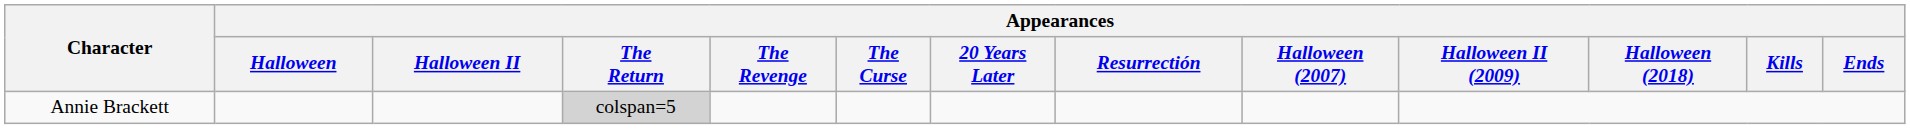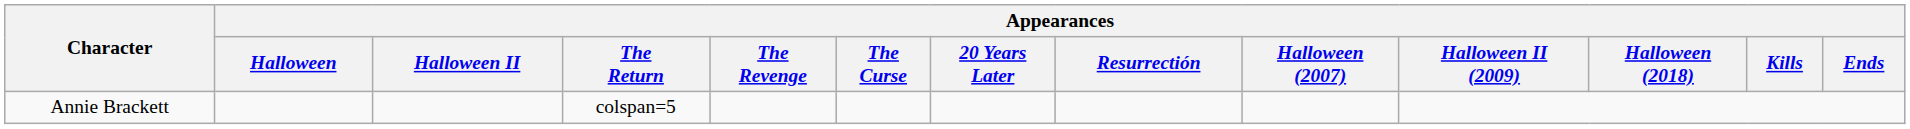(636, 107) lightgrey background -> (636, 107) no background
